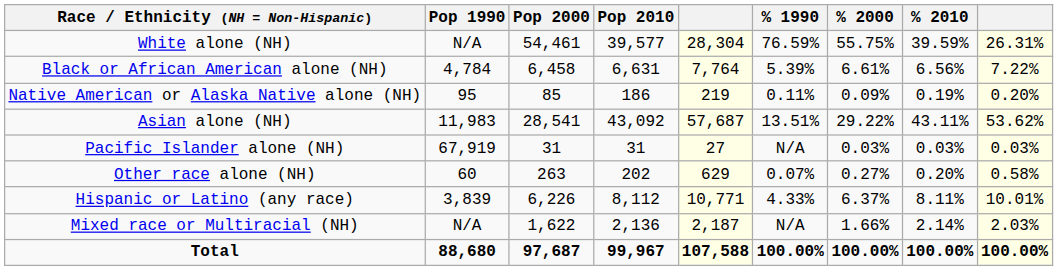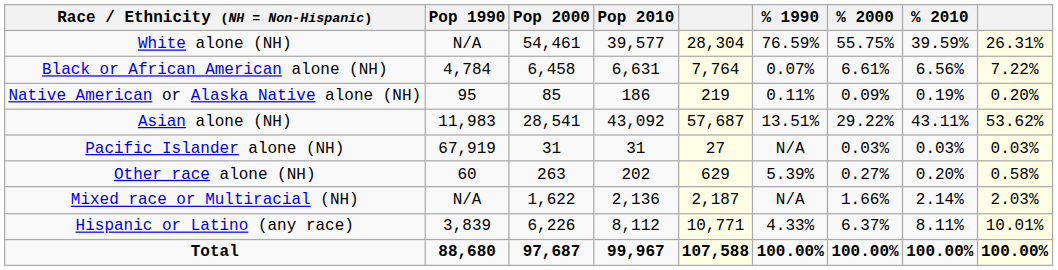(790, 70) 5.39% -> (790, 70) 0.07%
(790, 174) 0.07% -> (790, 174) 5.39%
rows swapped: (215, 226) <-> (215, 200)
